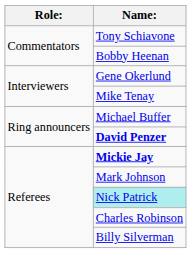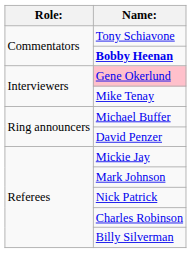(132, 56) normal -> (134, 56) bold
(133, 76) no background -> (133, 76) pink background
(131, 136) bold -> (129, 136) normal
(124, 157) bold -> (123, 157) normal
(127, 197) paleturquoise background -> (127, 197) no background
